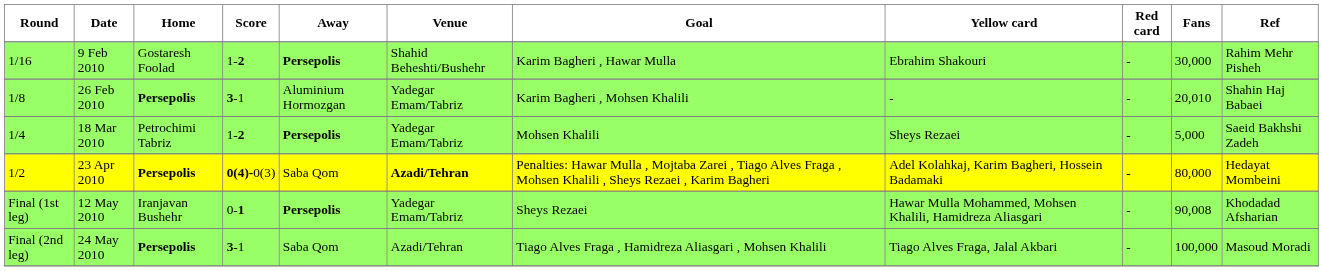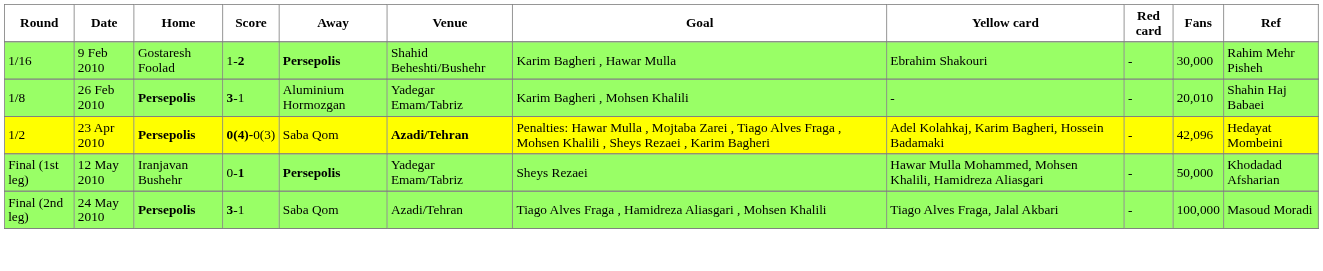- row: (97, 135)
(1193, 172) 80,000 -> (1195, 135) 42,096
(1193, 209) 90,008 -> (1195, 172) 50,000
